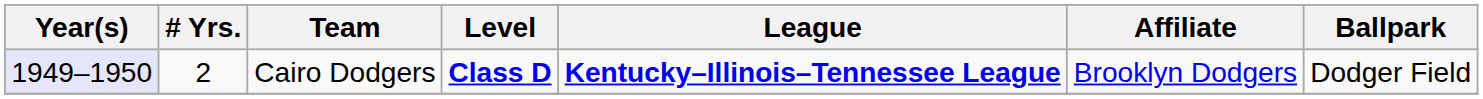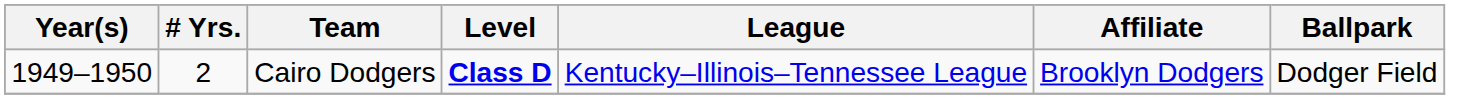(82, 72) lavender background -> (82, 72) no background
(813, 72) bold -> (796, 72) normal
